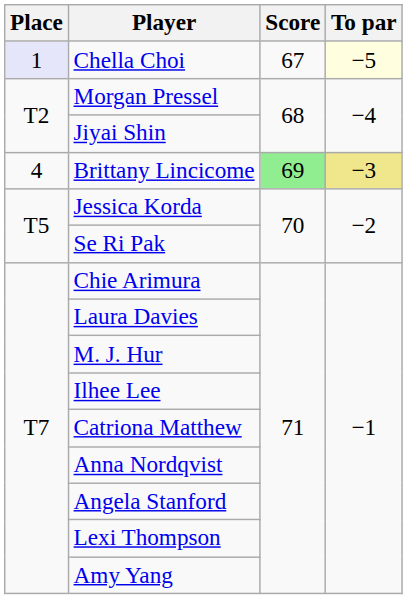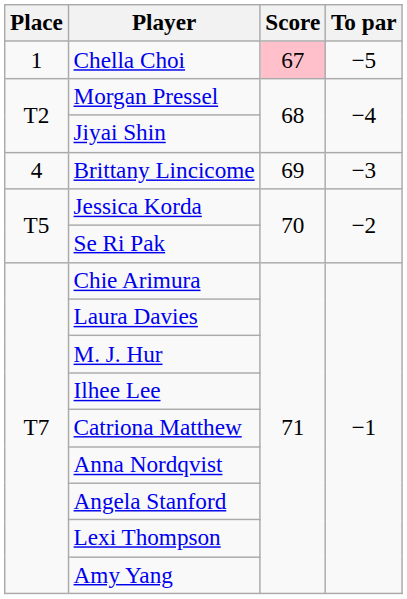(36, 59) lavender background -> (36, 59) no background
(293, 59) no background -> (293, 59) pink background
(364, 59) lightyellow background -> (364, 59) no background
(293, 170) lightgreen background -> (293, 170) no background
(364, 170) khaki background -> (364, 170) no background
